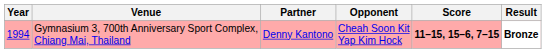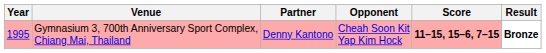(18, 35) 1994 -> (18, 35) 1995
